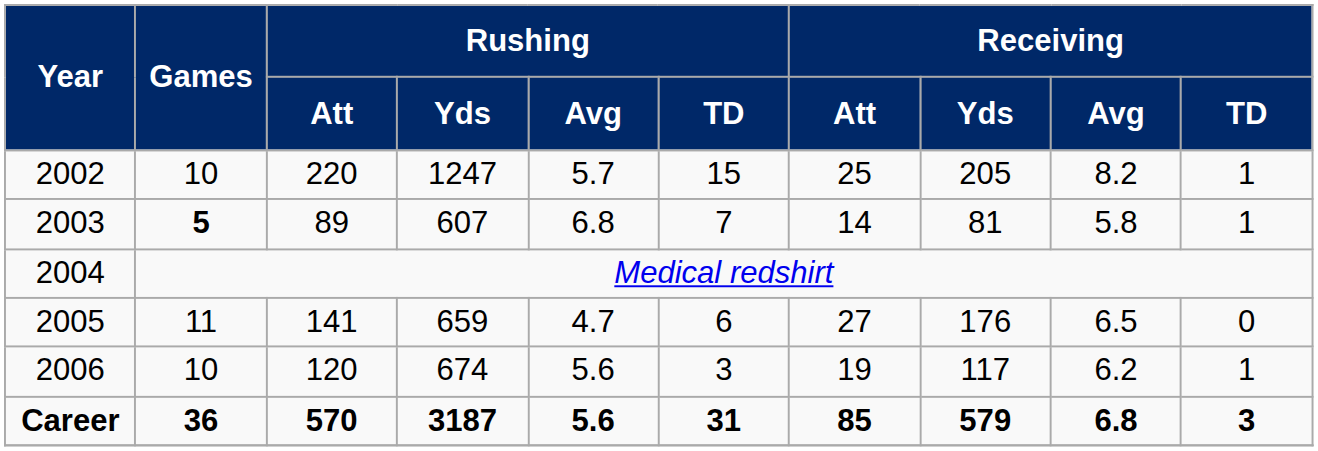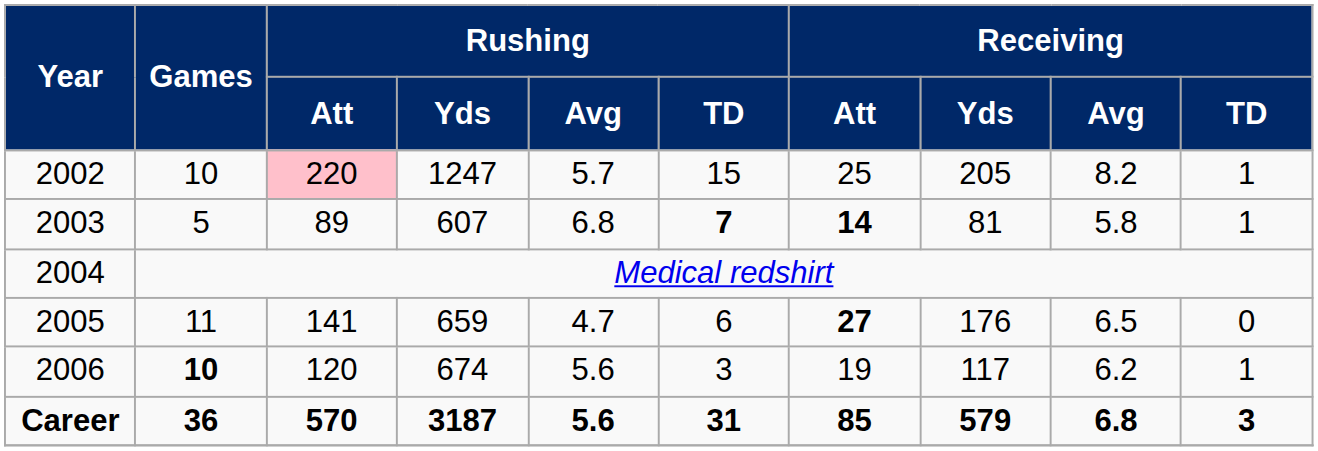(332, 174) no background -> (332, 174) pink background
(201, 223) bold -> (201, 223) normal
(724, 223) normal -> (724, 223) bold
(855, 223) normal -> (855, 223) bold
(855, 321) normal -> (855, 321) bold
(201, 371) normal -> (201, 371) bold
